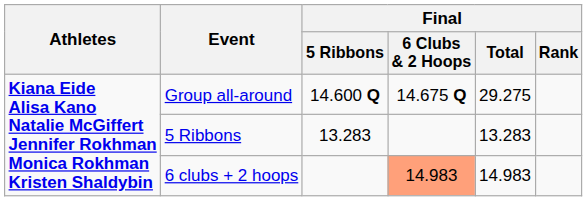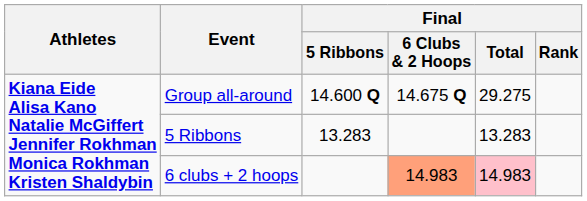(505, 176) no background -> (505, 176) pink background
